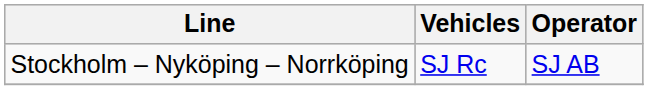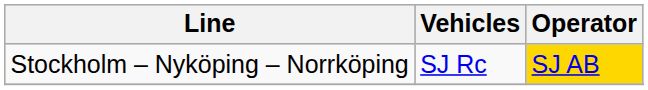(566, 63) no background -> (566, 63) gold background
